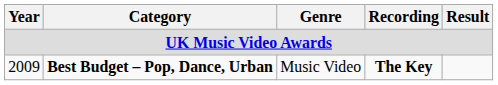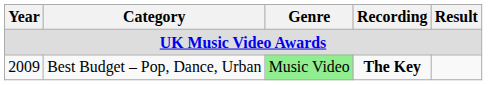(160, 67) bold -> (154, 67) normal
(321, 67) no background -> (309, 67) lightgreen background
